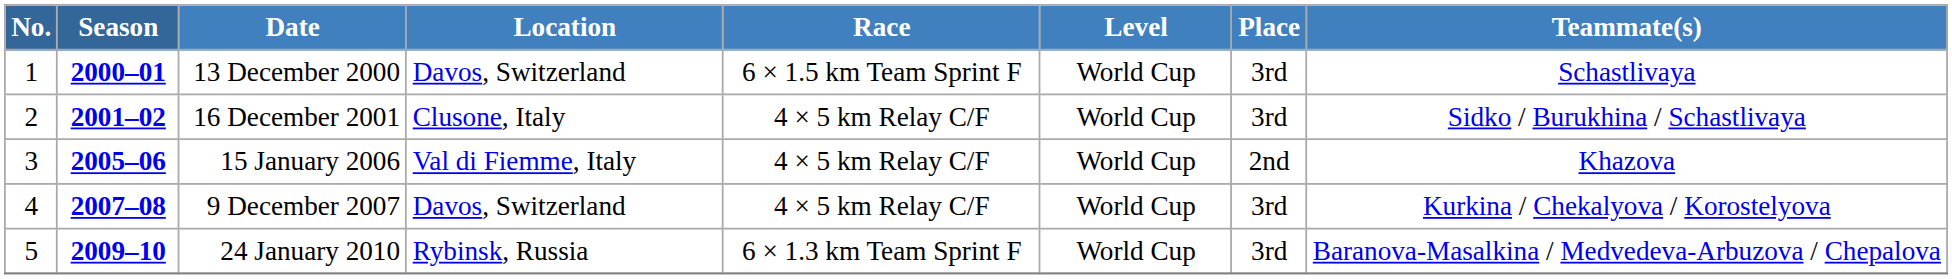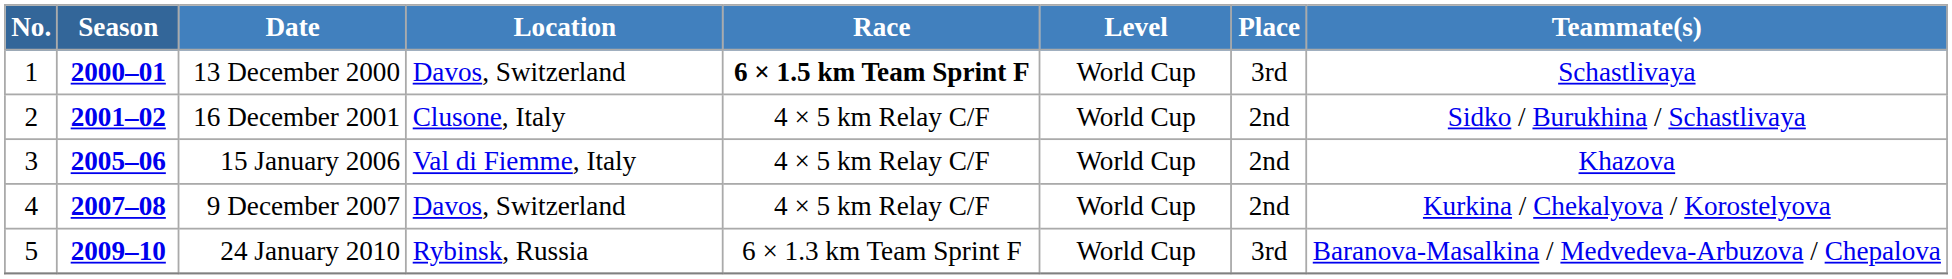(882, 71) normal -> (882, 71) bold
(1269, 116) 3rd -> (1269, 116) 2nd
(1269, 206) 3rd -> (1269, 206) 2nd
